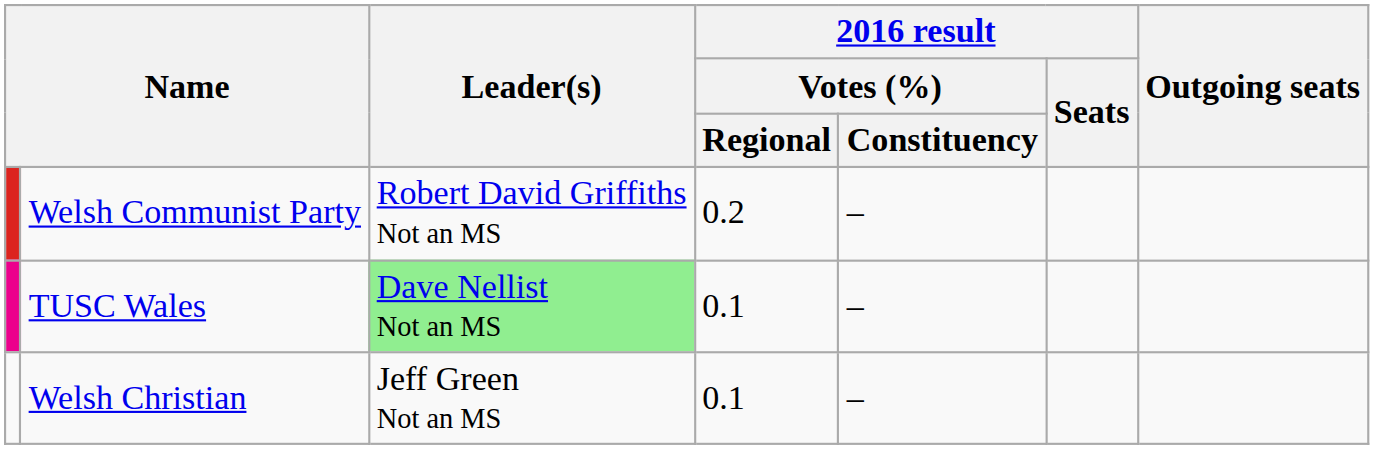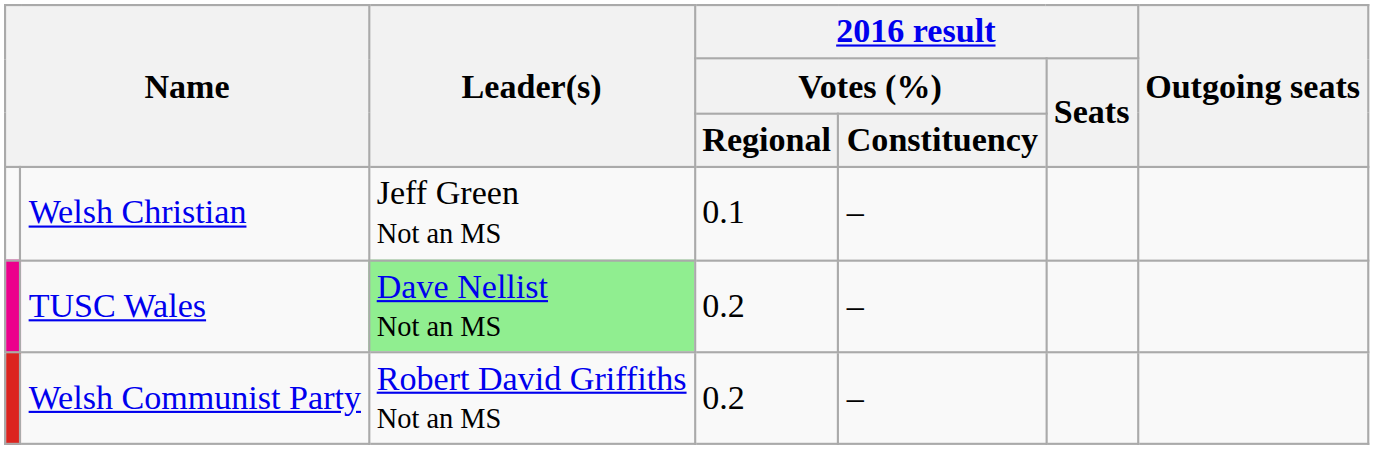rows swapped: (195, 212) <-> (138, 397)
(724, 305) 0.1 -> (724, 305) 0.2
